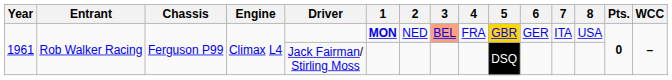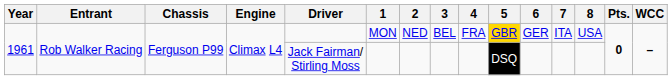(383, 33) bold -> (383, 33) normal
(445, 33) lightsalmon background -> (445, 33) no background
